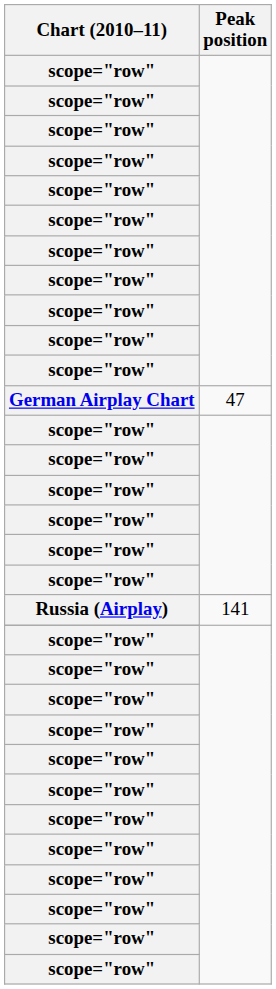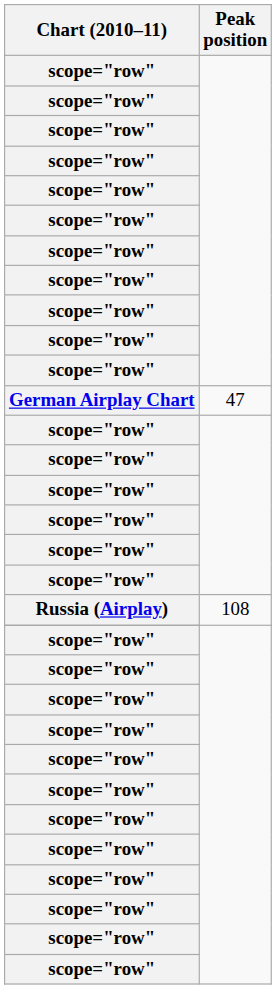(235, 609) 141 -> (235, 609) 108
